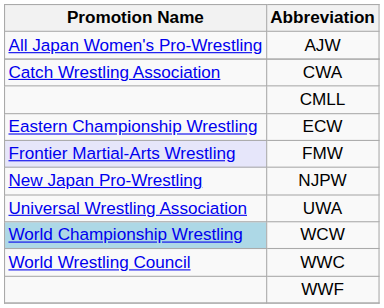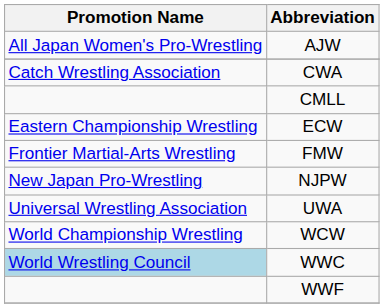(122, 153) lavender background -> (122, 153) no background
(126, 235) lightblue background -> (126, 235) no background
(100, 262) no background -> (100, 262) lightblue background
